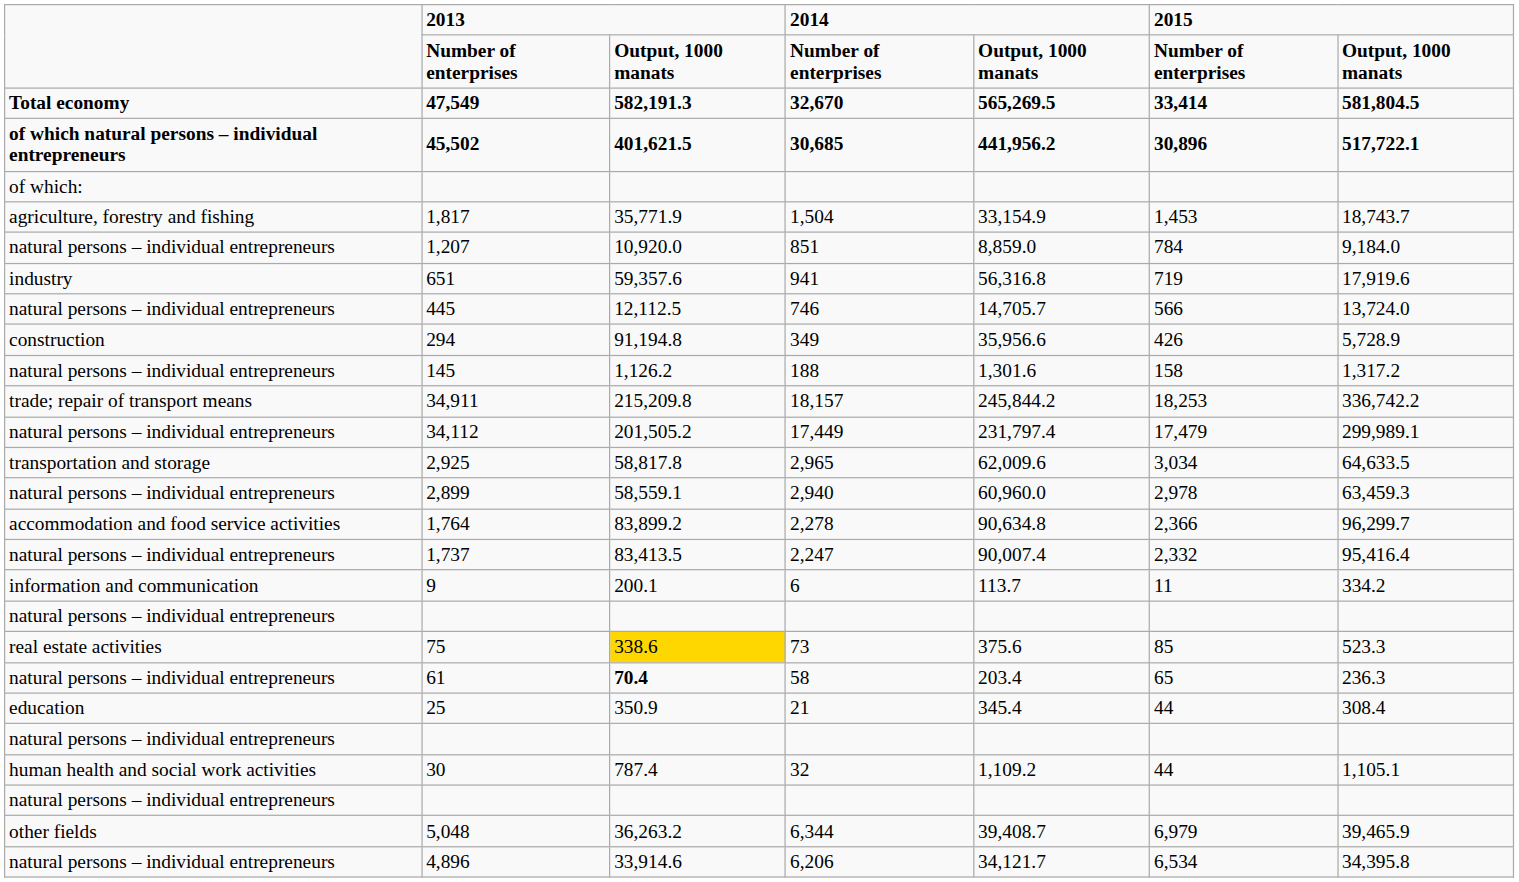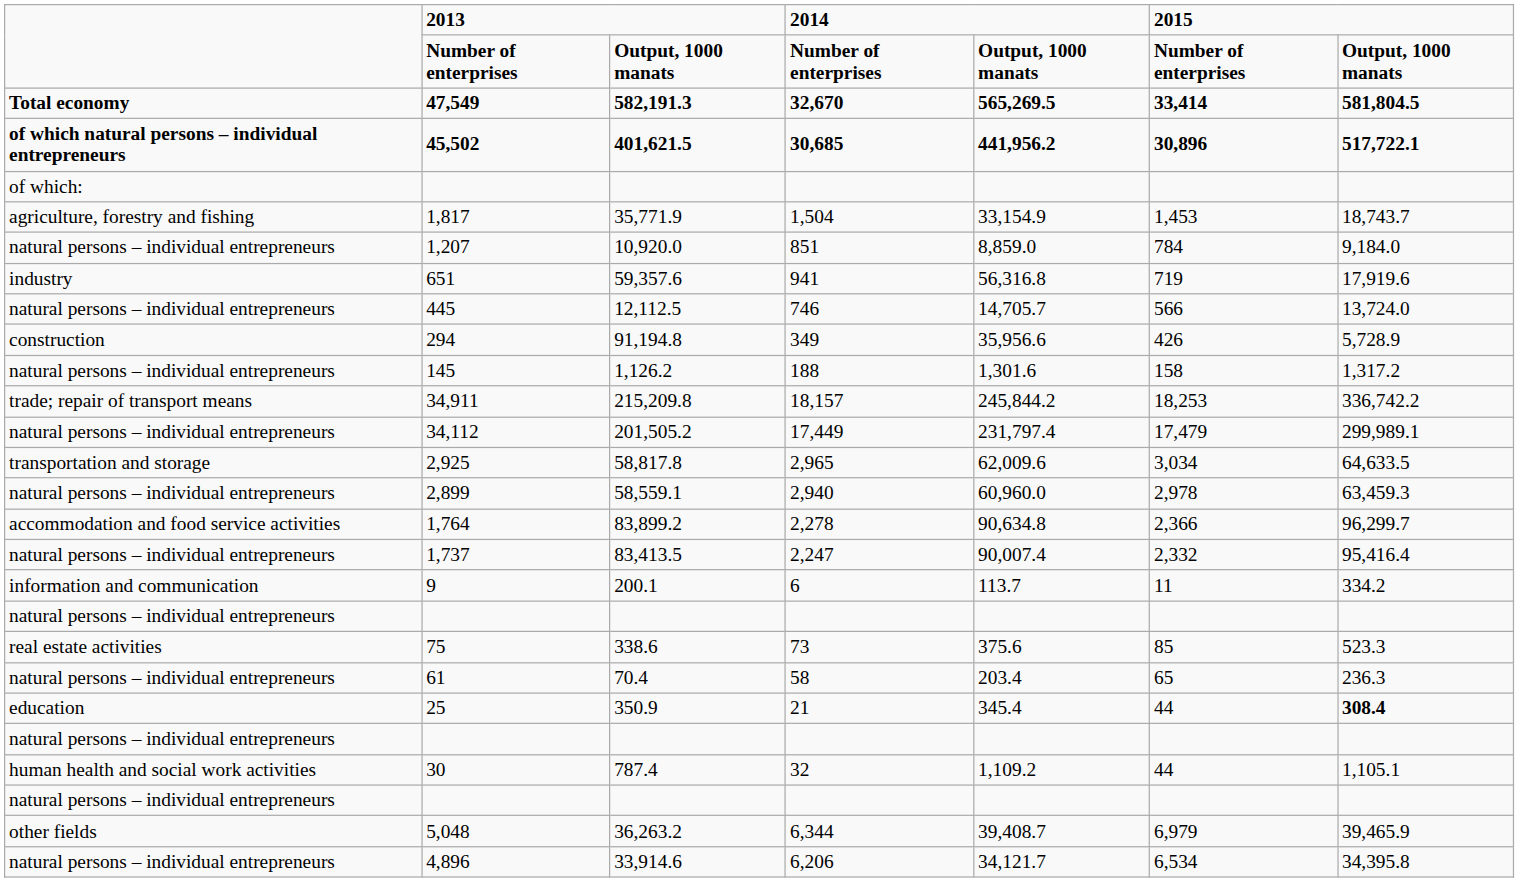(636, 646) gold background -> (636, 646) no background
(631, 677) bold -> (631, 677) normal
(1364, 708) normal -> (1364, 708) bold
